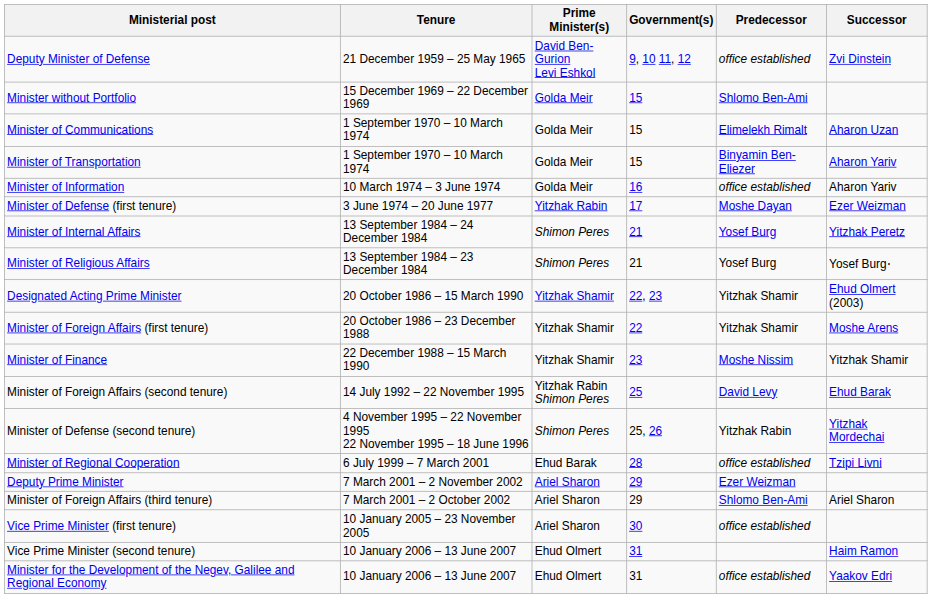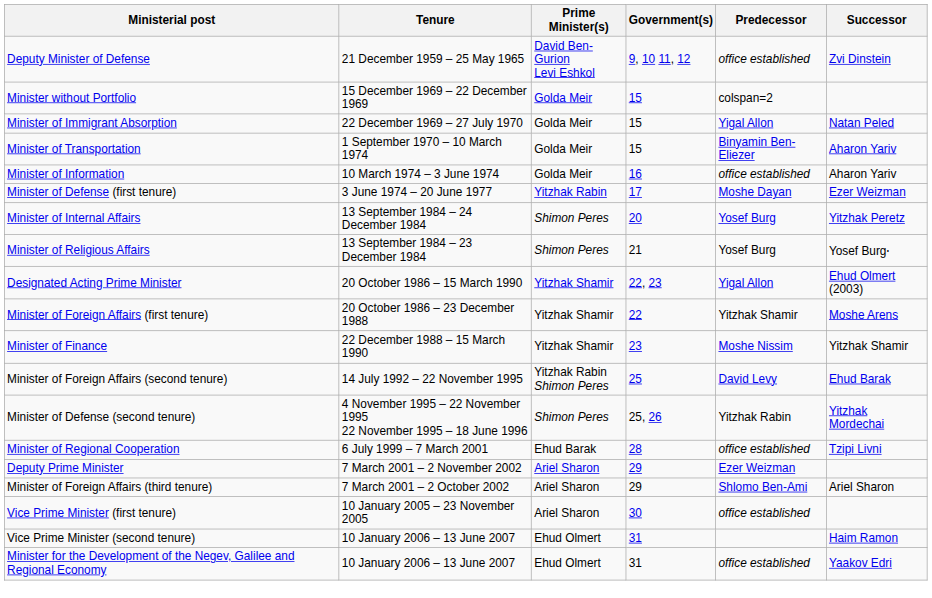(763, 98) Shlomo Ben-Ami -> (746, 98) colspan=2
+ row: (92, 123)
- row: (80, 130)
(636, 231) 21 -> (635, 218) 20
(758, 296) Yitzhak Shamir -> (746, 282) Yigal Allon
